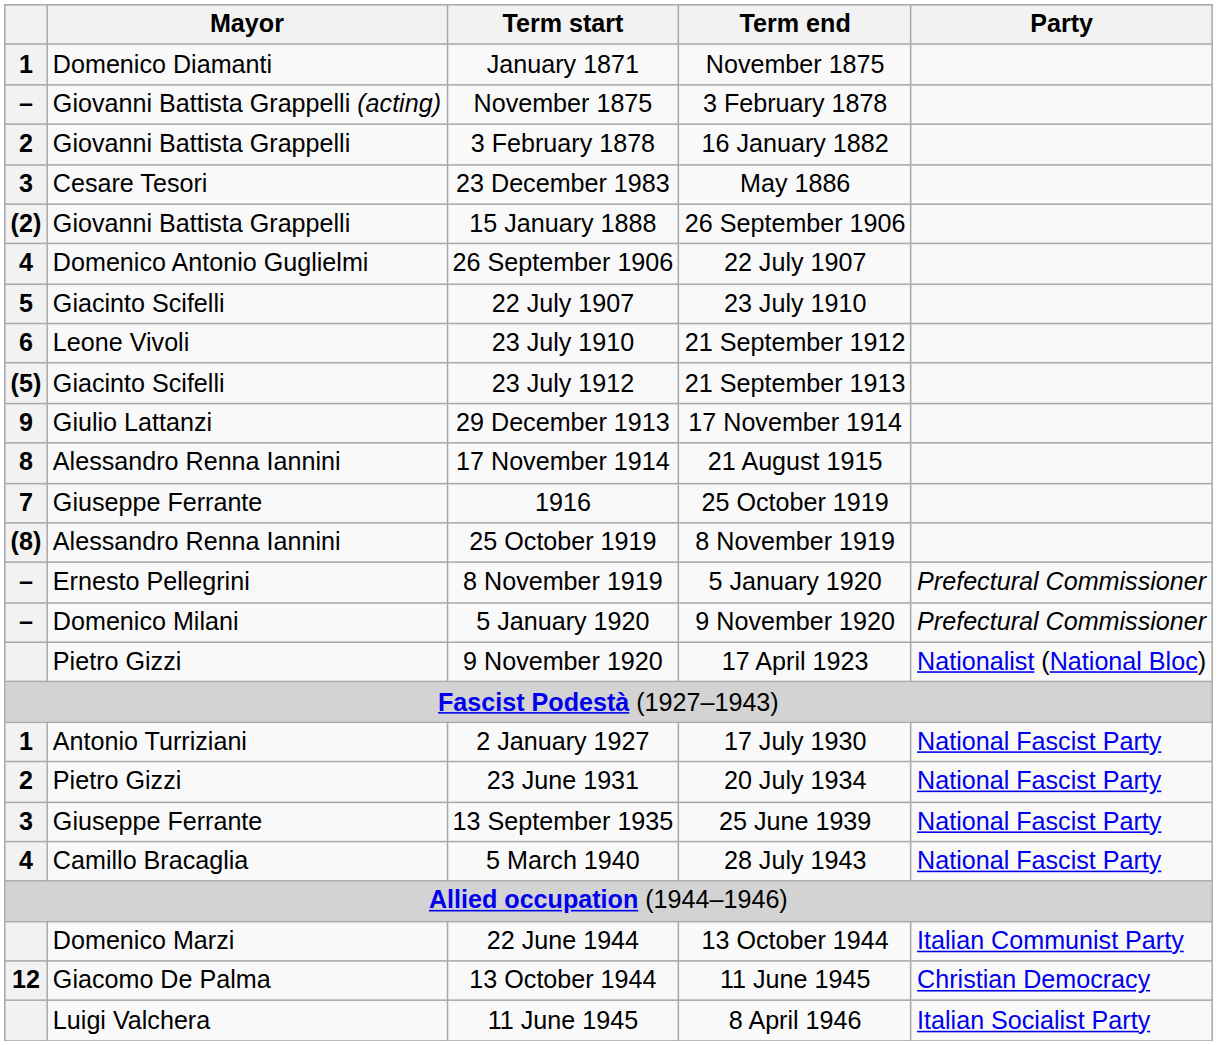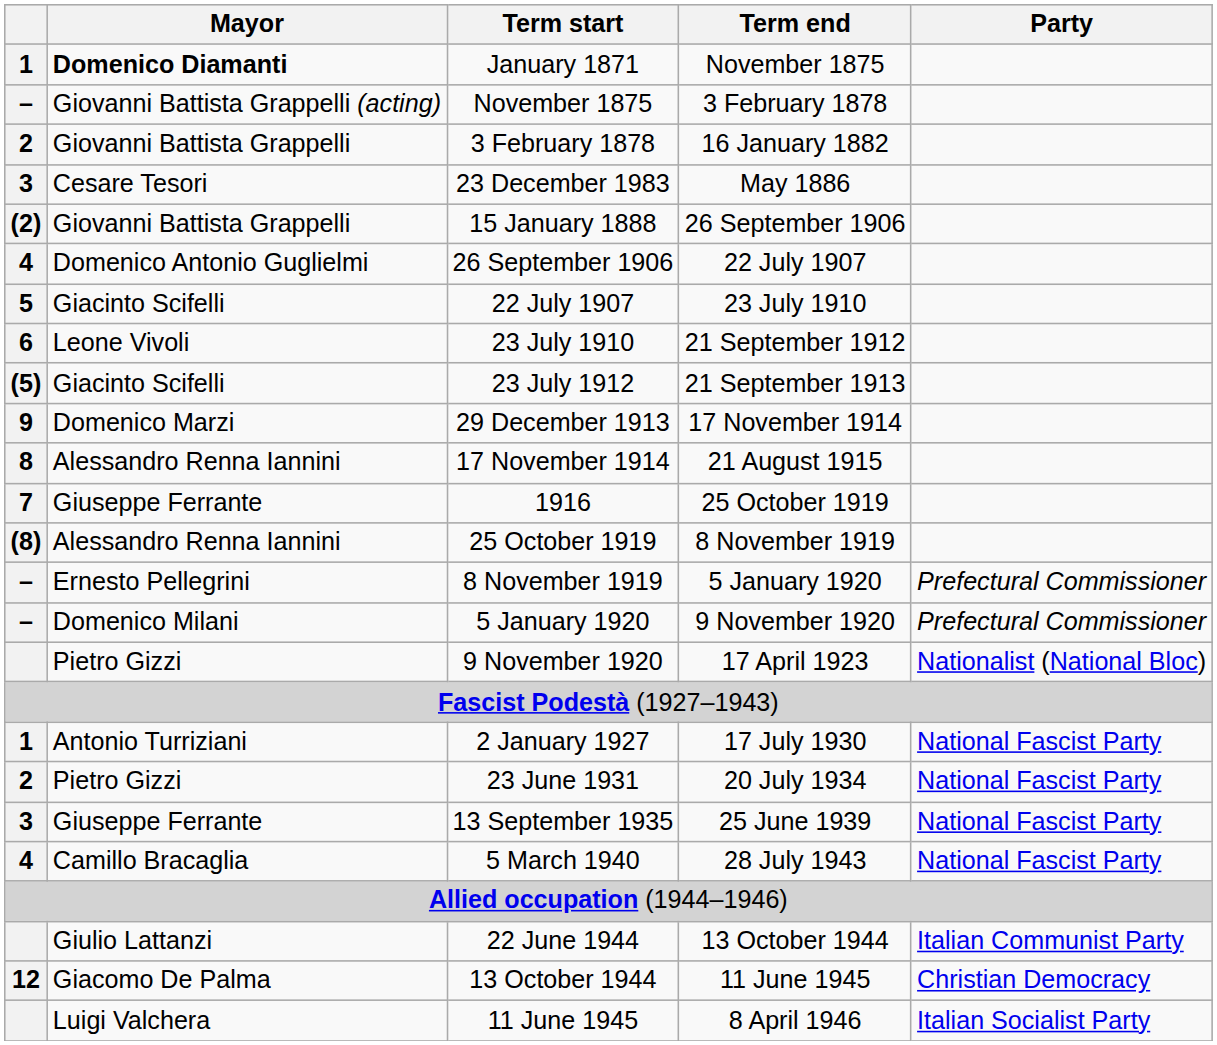(162, 64) normal -> (170, 64) bold
(132, 422) Giulio Lattanzi -> (144, 422) Domenico Marzi
(144, 940) Domenico Marzi -> (132, 940) Giulio Lattanzi
